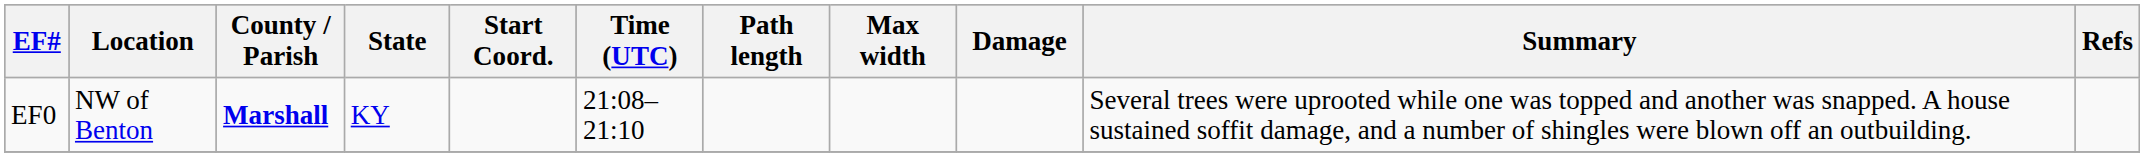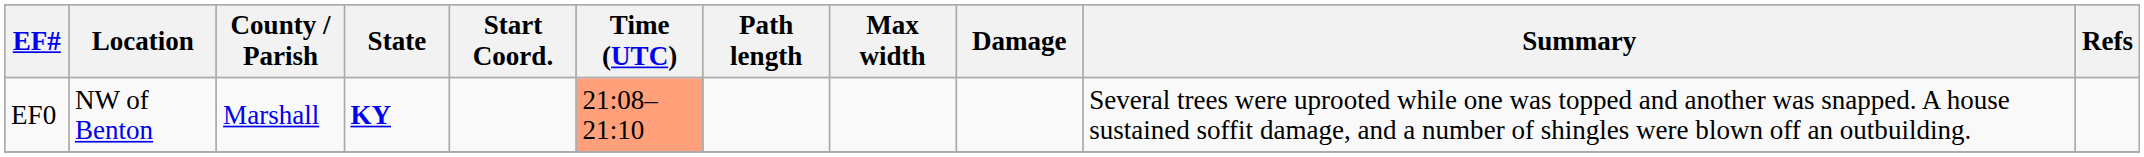(276, 114) bold -> (271, 114) normal
(370, 114) normal -> (371, 114) bold
(620, 114) no background -> (620, 114) lightsalmon background
